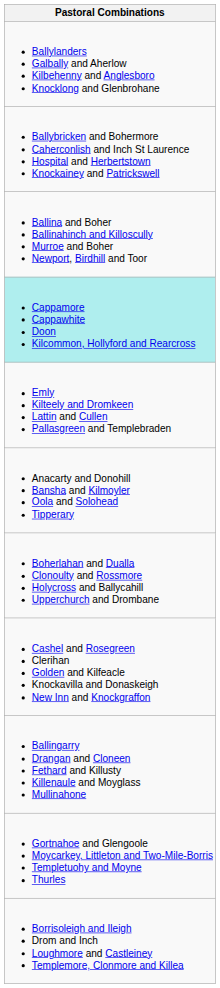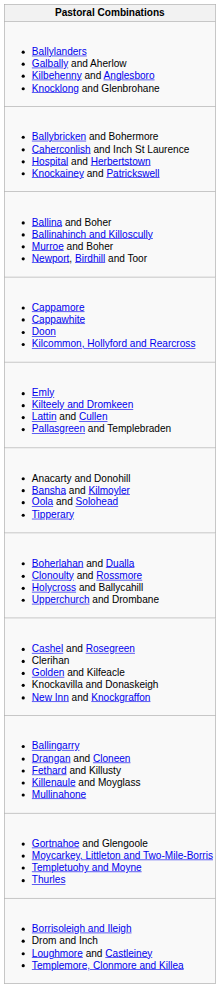(110, 326) paleturquoise background -> (110, 326) no background
